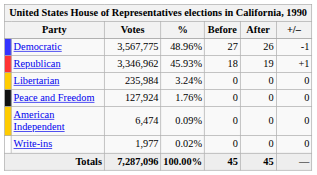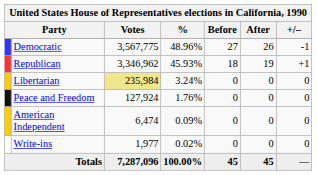(142, 81) no background -> (142, 81) khaki background
